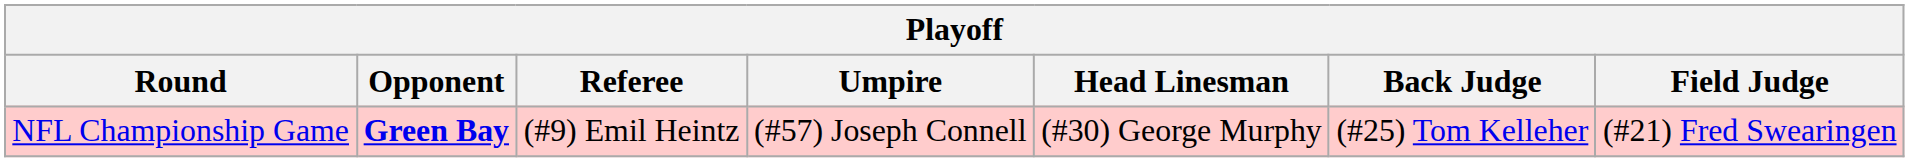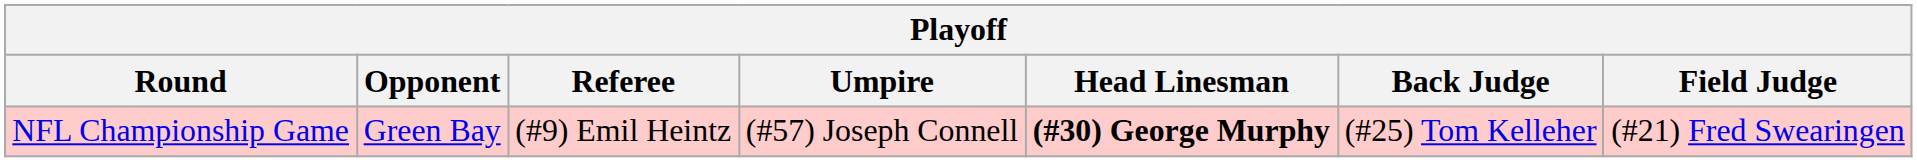(436, 130) bold -> (432, 130) normal
(1181, 130) normal -> (1181, 130) bold
